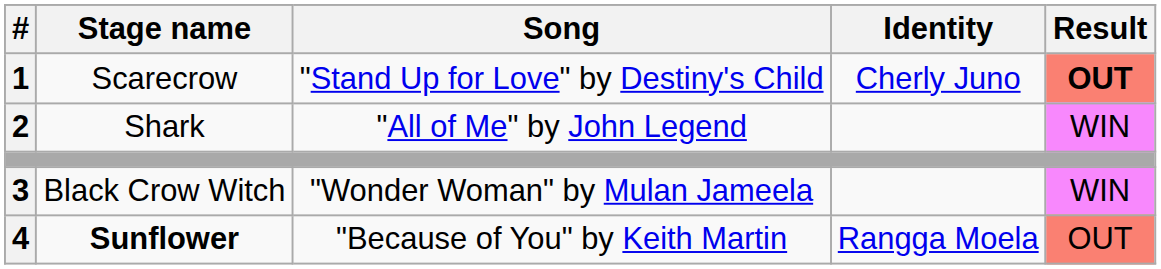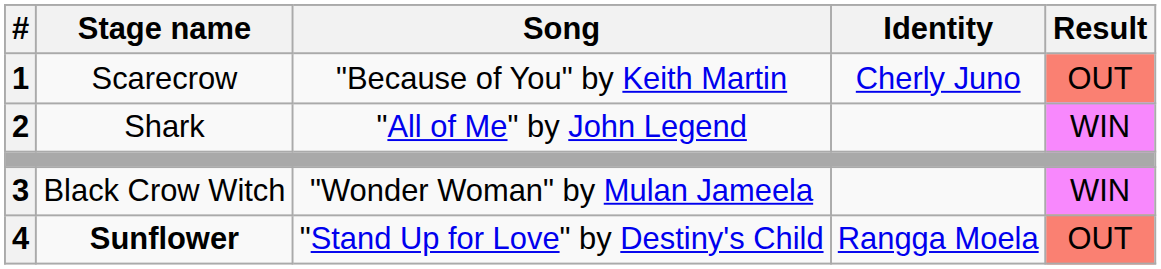(562, 77) "Stand Up for Love" by Destiny's Child -> (562, 77) "Because of You" by Keith Martin
(1100, 77) bold -> (1100, 77) normal
(562, 239) "Because of You" by Keith Martin -> (562, 239) "Stand Up for Love" by Destiny's Child
